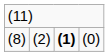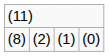(66, 39) bold -> (66, 39) normal
